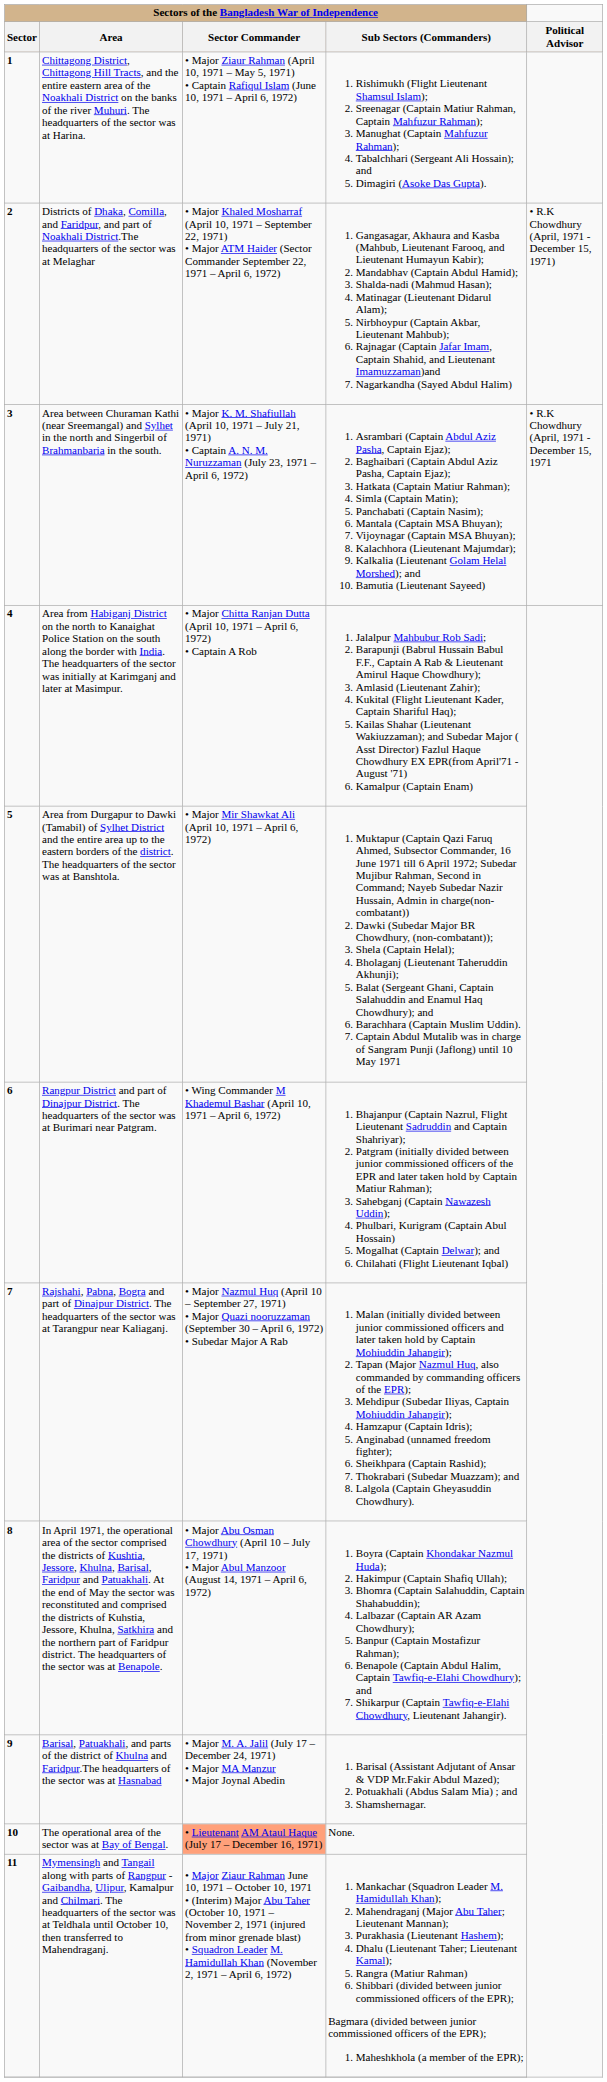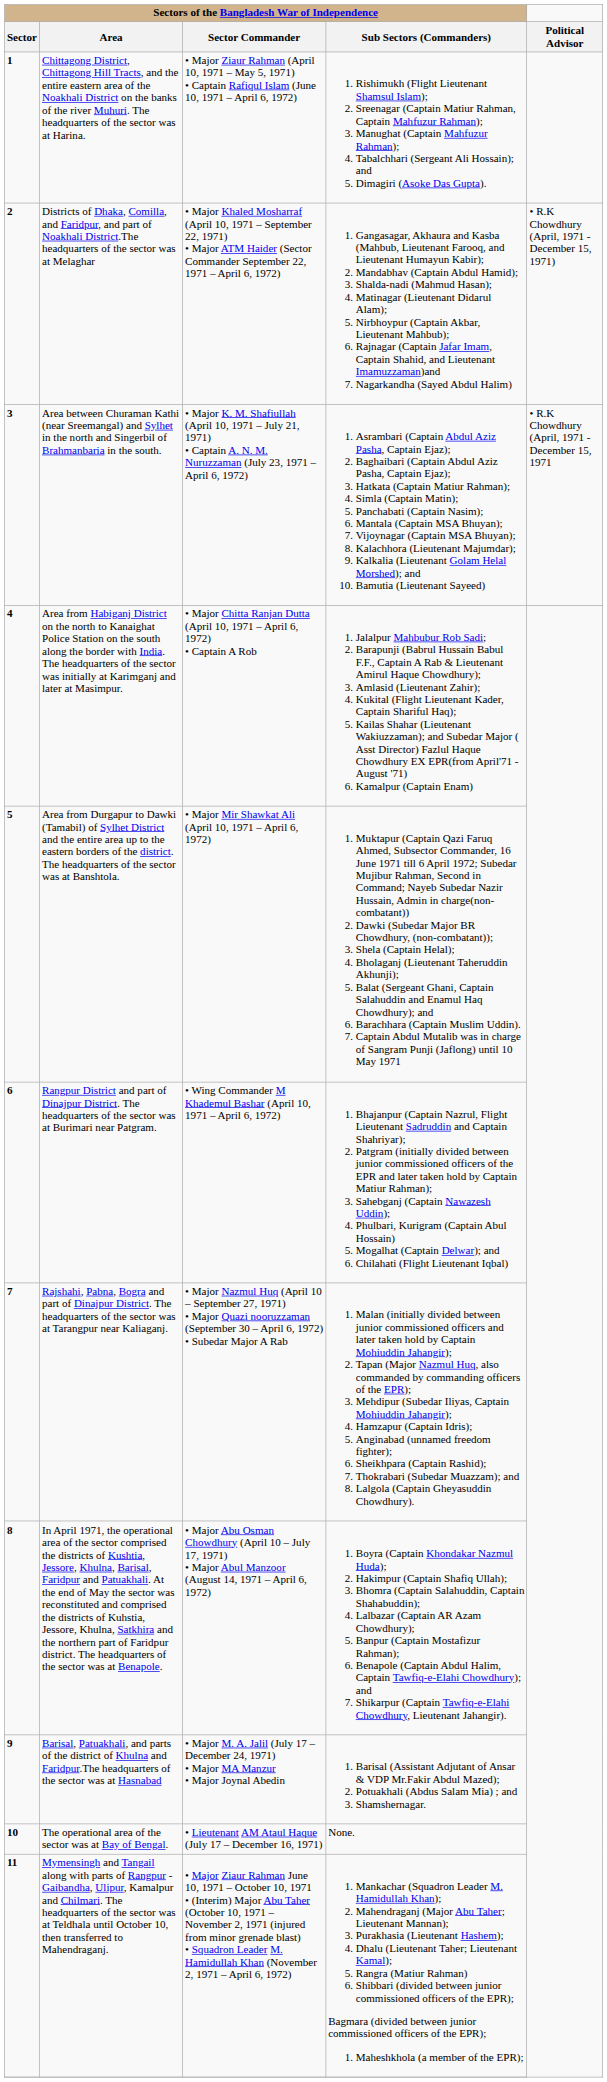(254, 1839) lightsalmon background -> (254, 1839) no background
